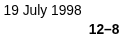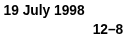(43, 10) normal -> (44, 10) bold
